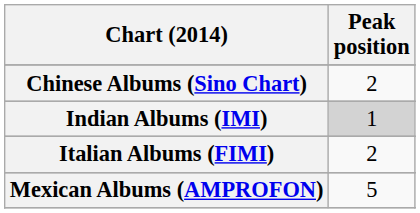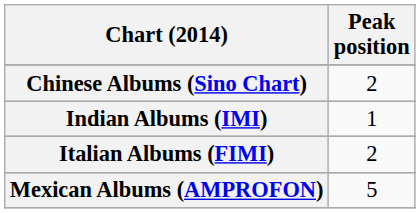(372, 118) lightgrey background -> (372, 118) no background
